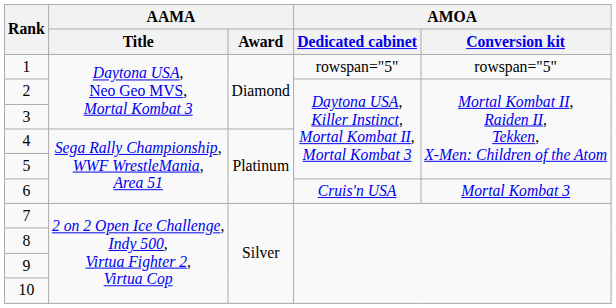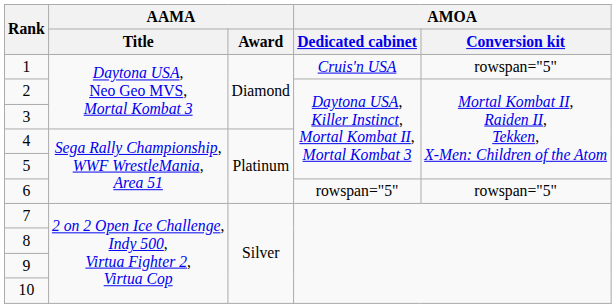(357, 66) rowspan="5" -> (357, 66) Cruis'n USA
(357, 191) Cruis'n USA -> (357, 191) rowspan="5"
(516, 191) Mortal Kombat 3 -> (516, 191) rowspan="5"
